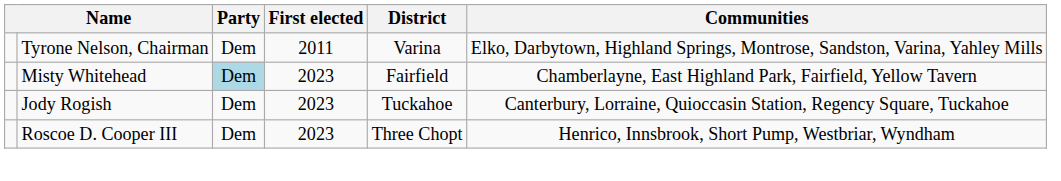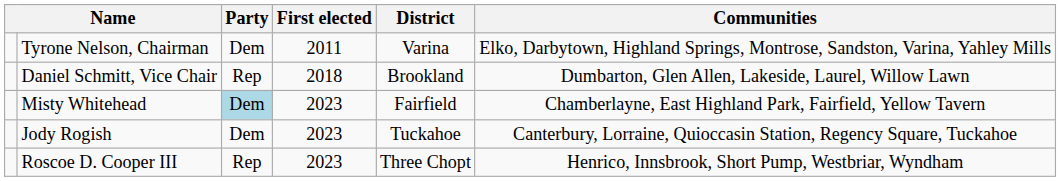+ row: (119, 76)
(239, 133) Dem -> (247, 162) Rep
